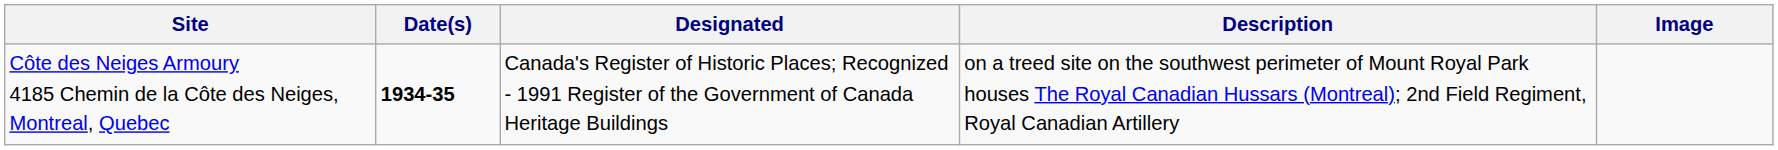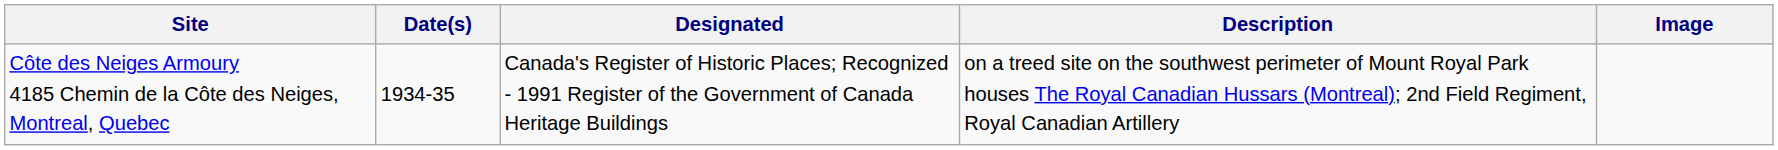(418, 94) bold -> (418, 94) normal
